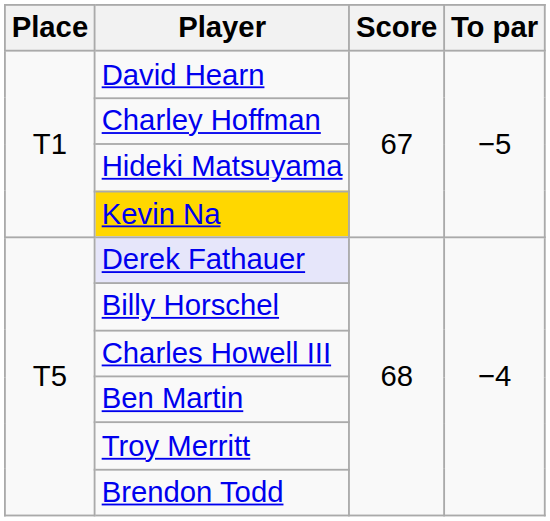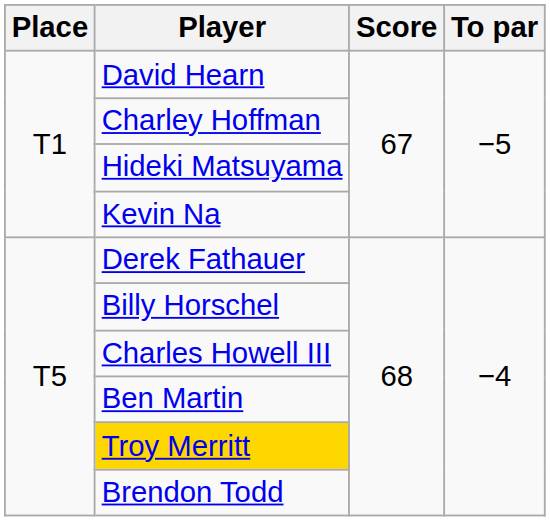(161, 213) gold background -> (161, 213) no background
(203, 259) lavender background -> (203, 259) no background
(176, 445) no background -> (176, 445) gold background
